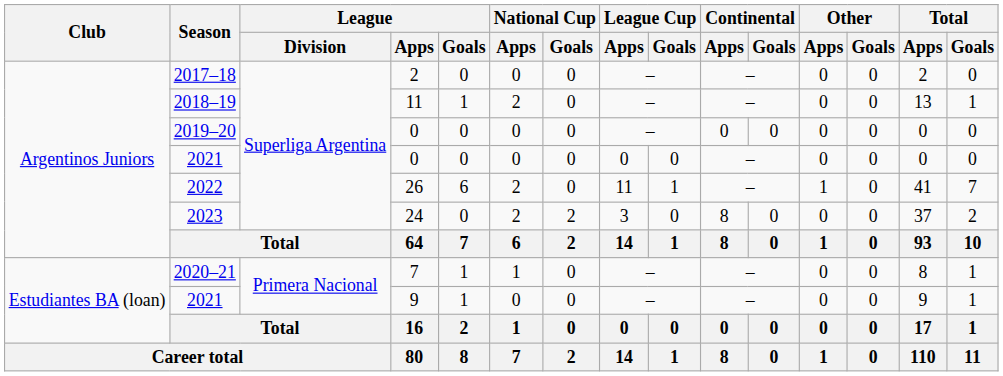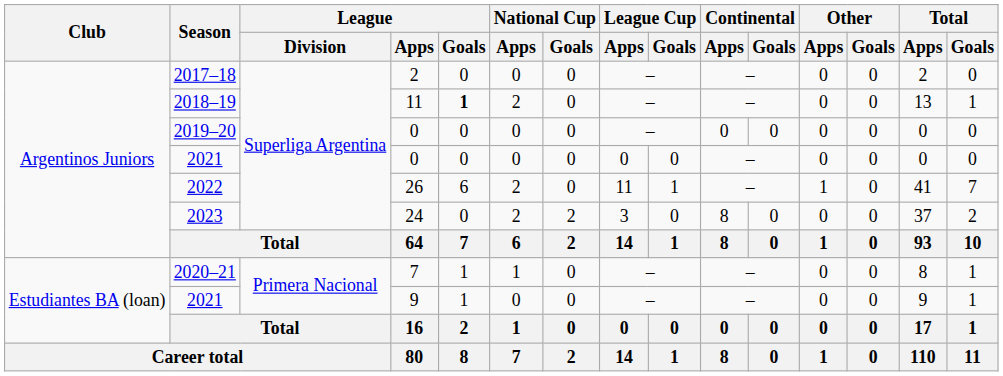(464, 103) normal -> (464, 103) bold
